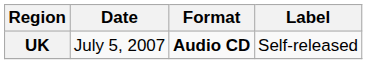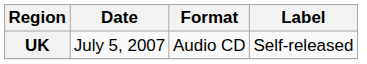(212, 44) bold -> (209, 44) normal
